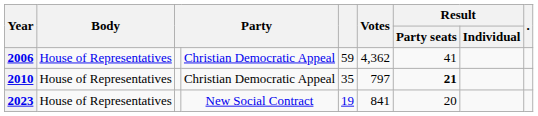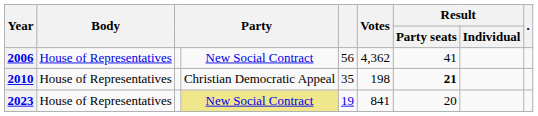(260, 58) Christian Democratic Appeal -> (259, 58) New Social Contract
(348, 58) 59 -> (348, 58) 56
(380, 79) 797 -> (380, 79) 198
(259, 101) no background -> (259, 101) khaki background
